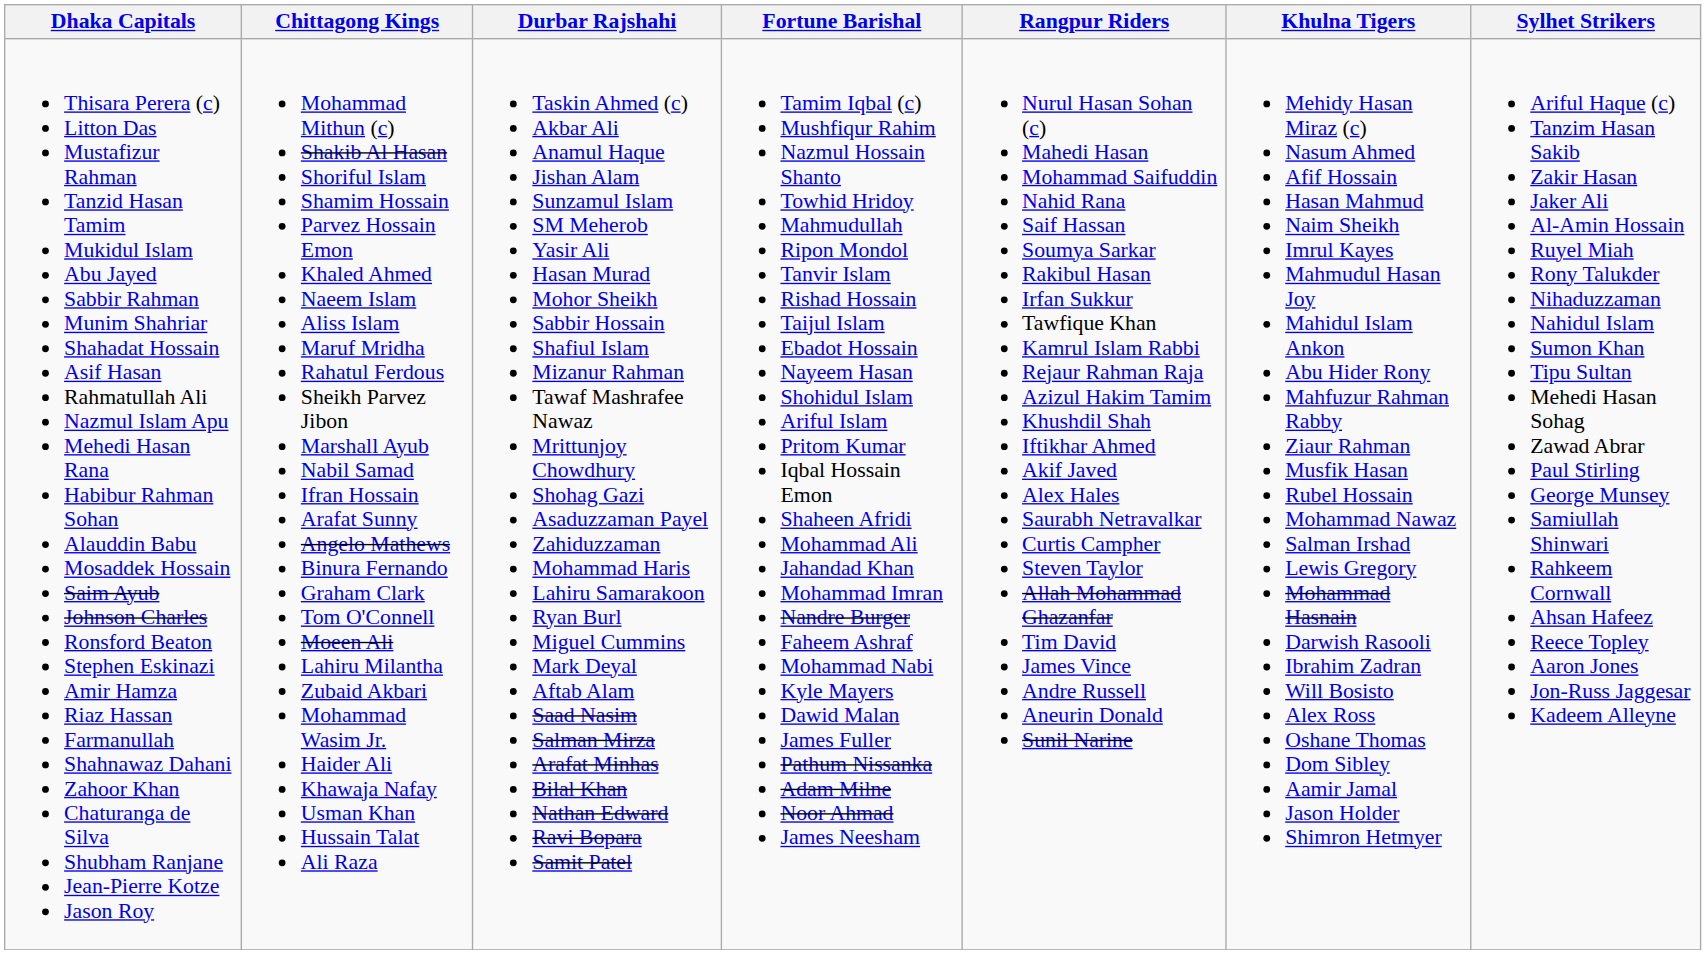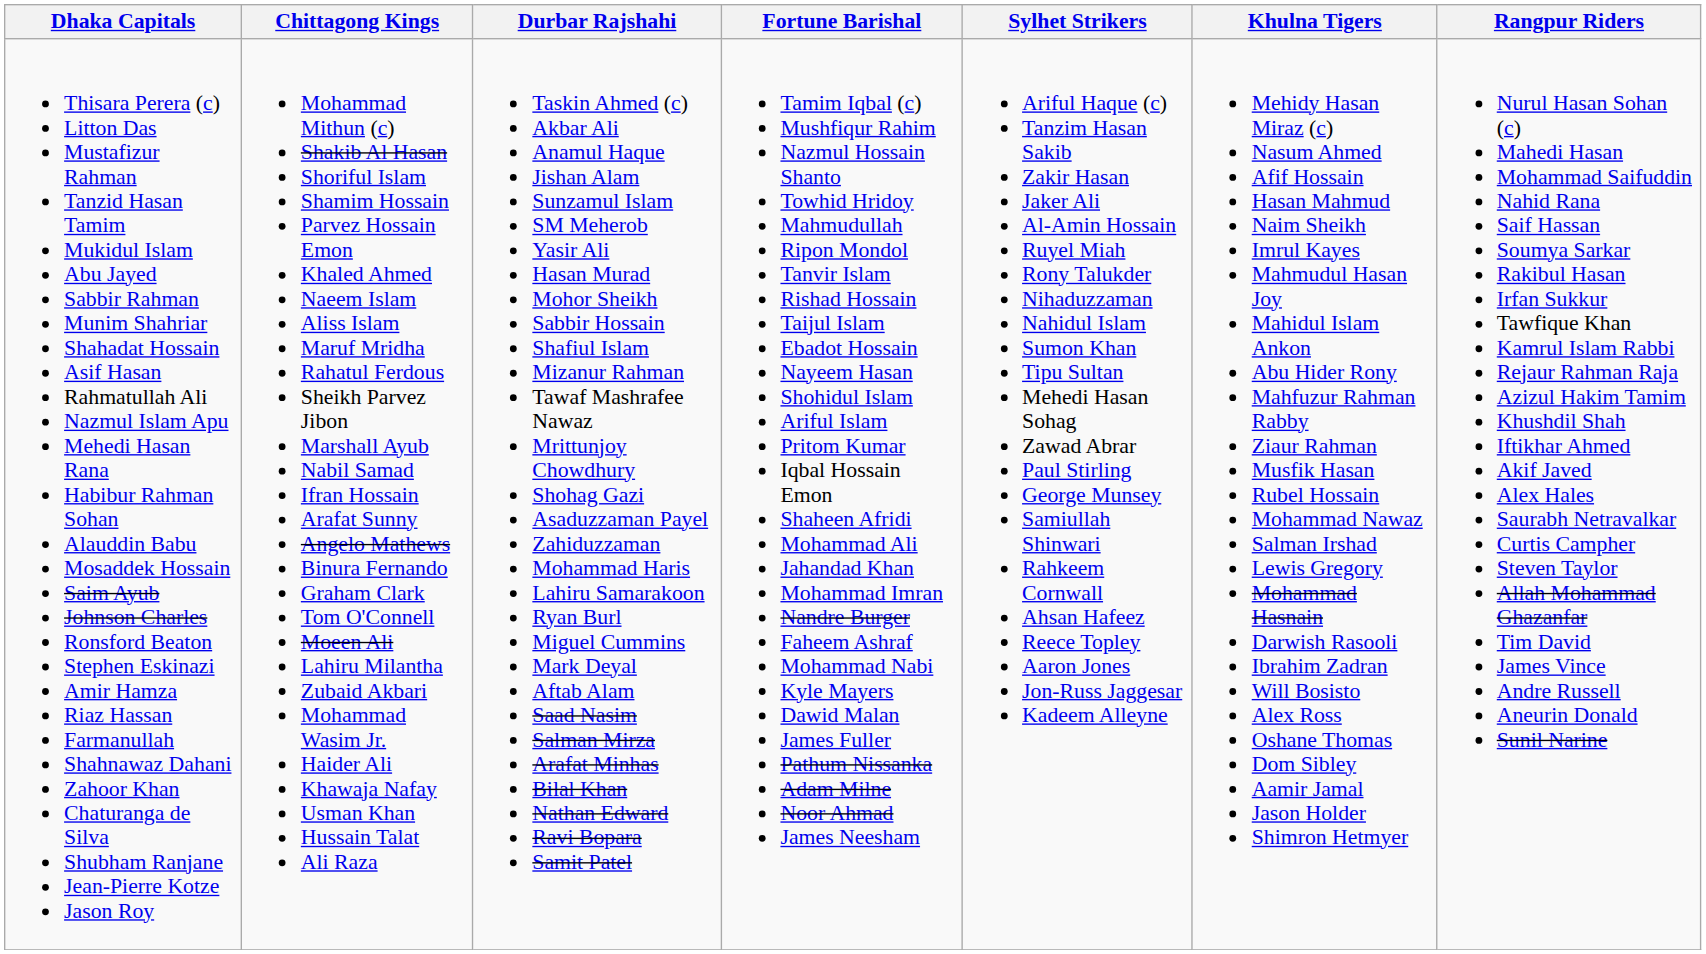columns swapped: (1094, 21) <-> (1586, 21)
